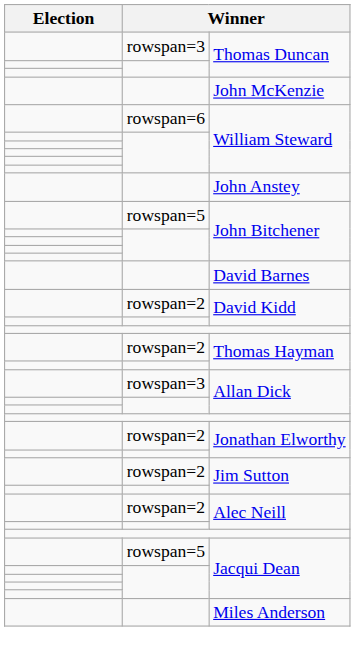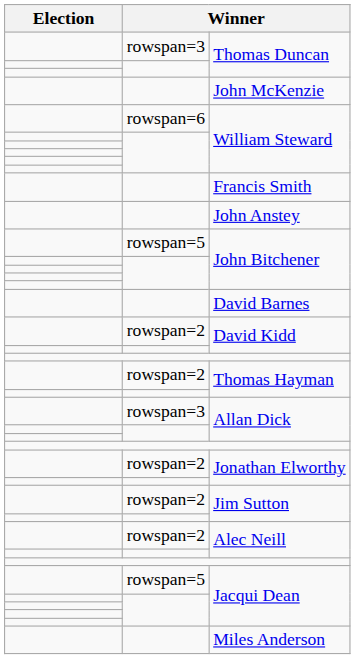+ row: (166, 187)
